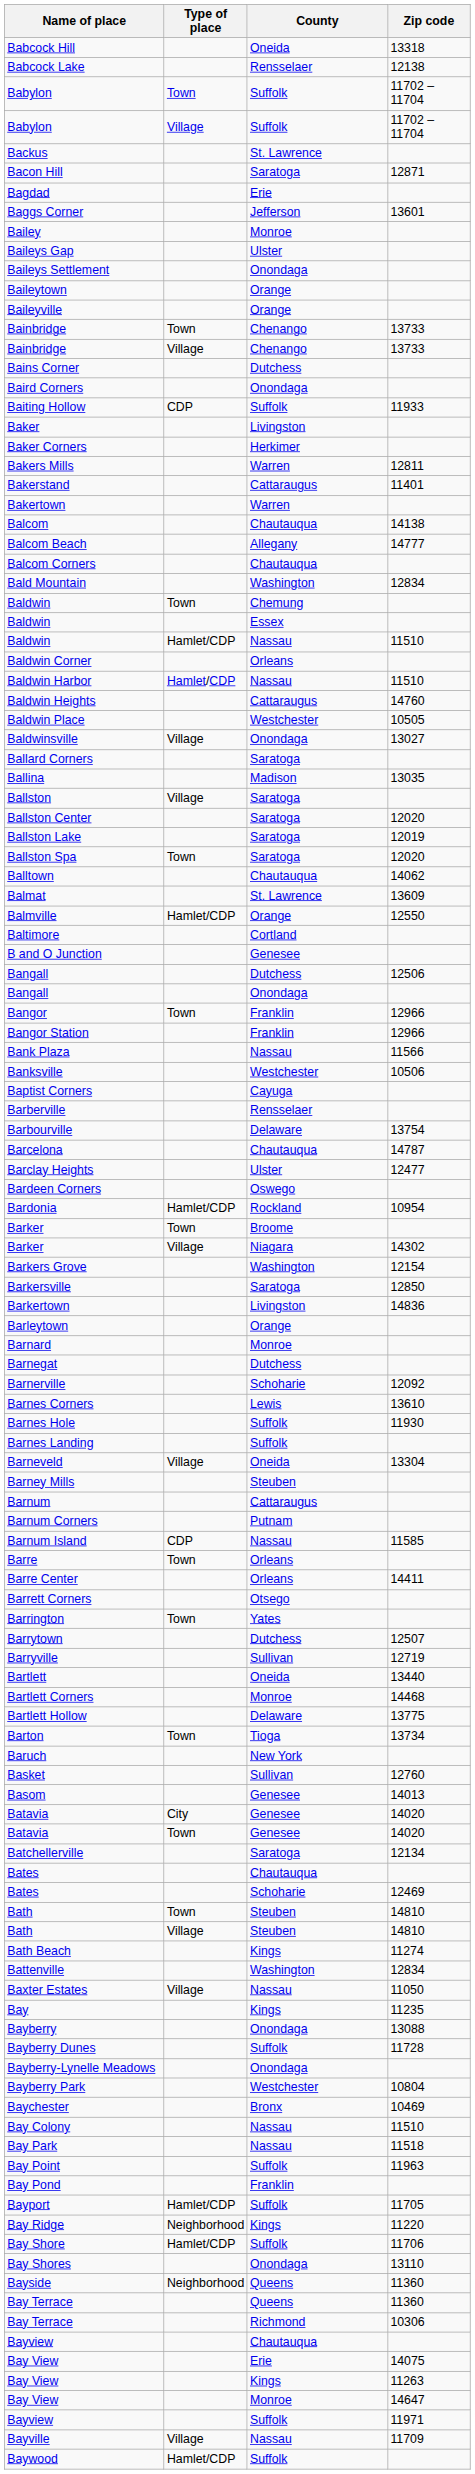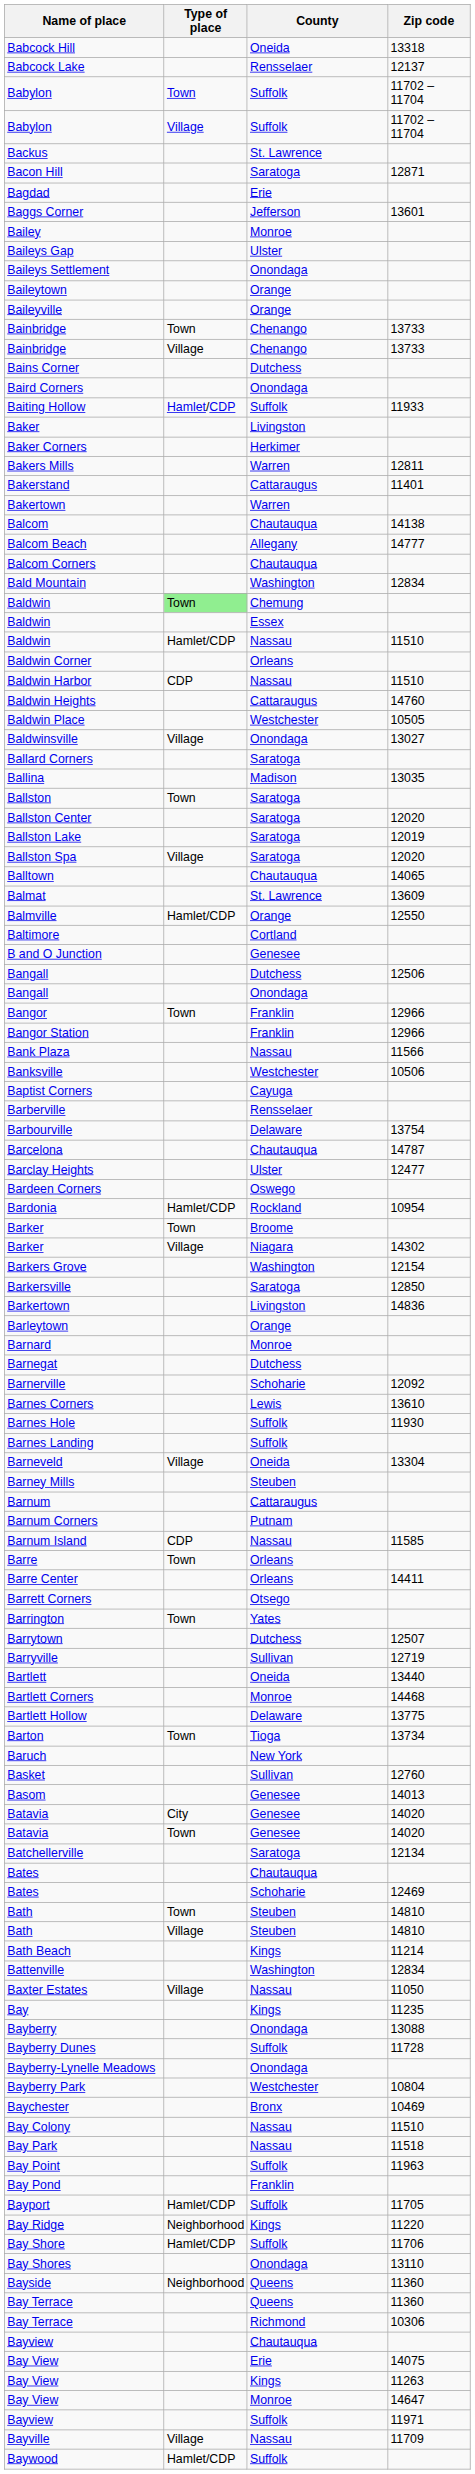(408, 67) 12138 -> (408, 67) 12137
(180, 407) CDP -> (201, 407) Hamlet/CDP
(181, 602) no background -> (181, 602) lightgreen background
(201, 681) Hamlet/CDP -> (180, 681) CDP
(185, 798) Village -> (181, 798) Town
(181, 856) Town -> (185, 856) Village
(408, 876) 14062 -> (408, 876) 14065
(407, 1951) 11274 -> (407, 1951) 11214
